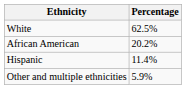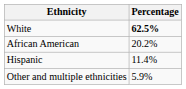(144, 28) normal -> (145, 28) bold
